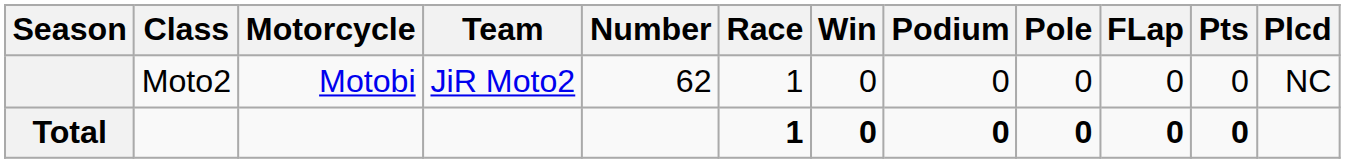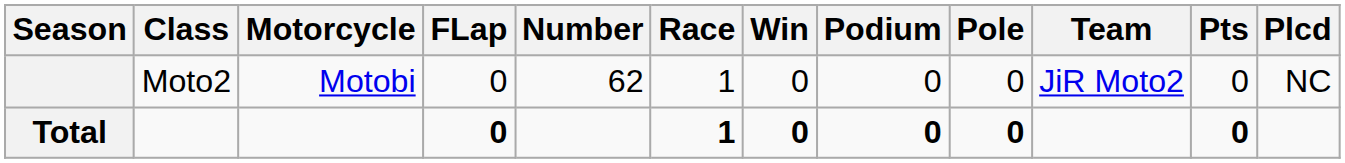columns swapped: (503, 30) <-> (1146, 30)
